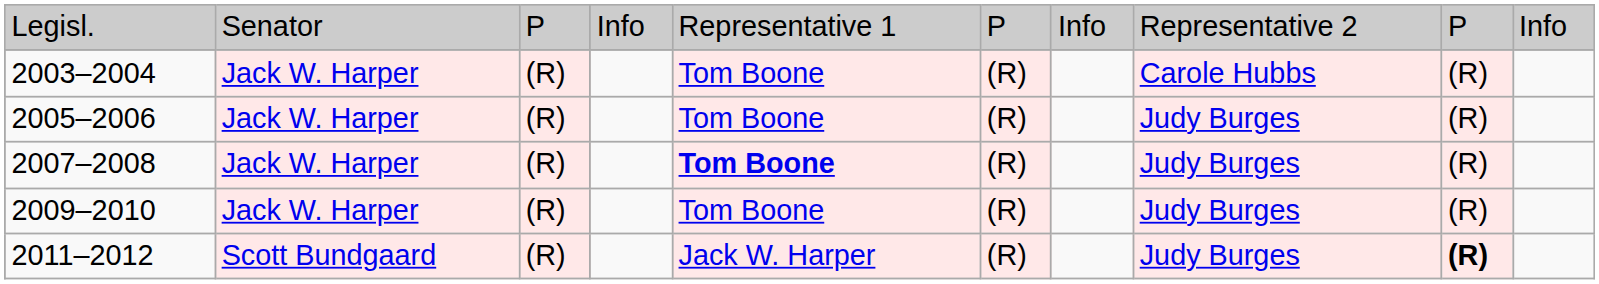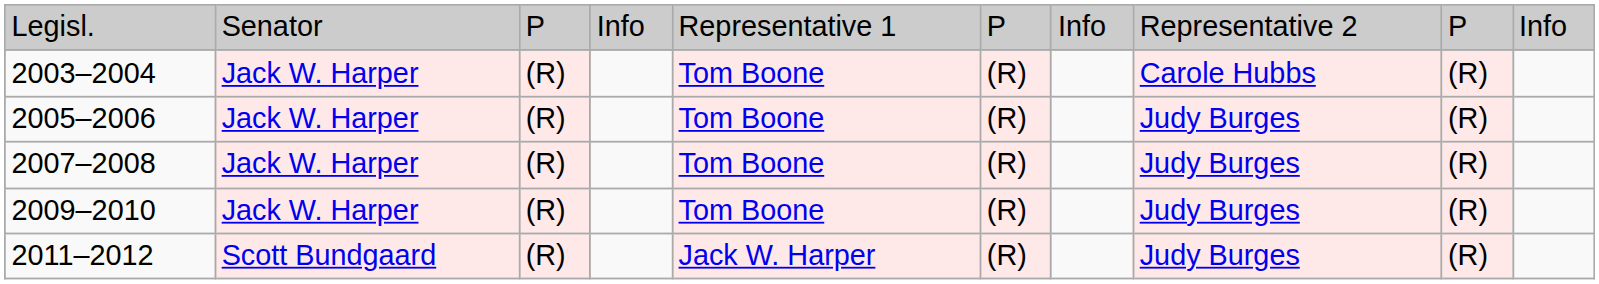(757, 164) bold -> (751, 164) normal
(1468, 255) bold -> (1468, 255) normal
